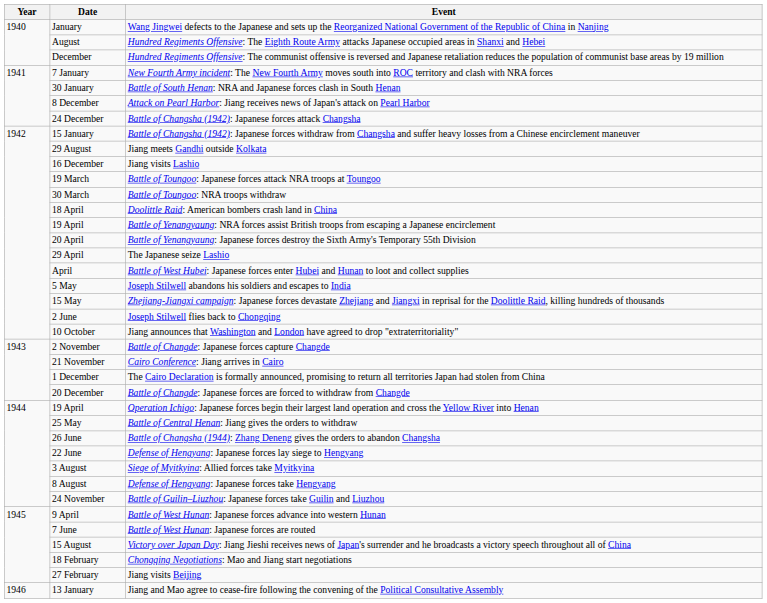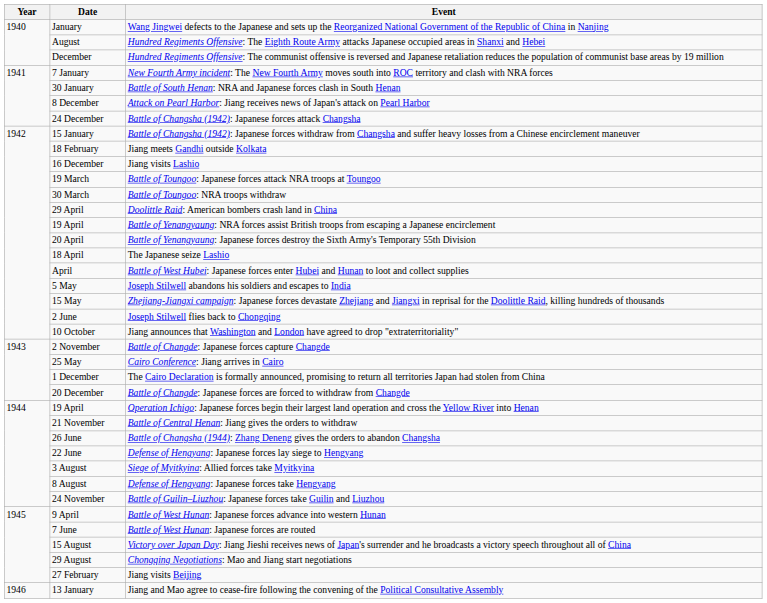(72, 149) 29 August -> (75, 149) 18 February
(68, 210) 18 April -> (68, 210) 29 April
(68, 255) 29 April -> (68, 255) 18 April
(78, 362) 21 November -> (67, 362) 25 May
(67, 423) 25 May -> (78, 423) 21 November
(75, 560) 18 February -> (72, 560) 29 August
